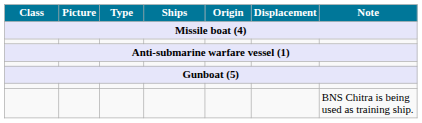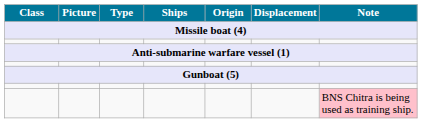(368, 103) no background -> (368, 103) pink background
